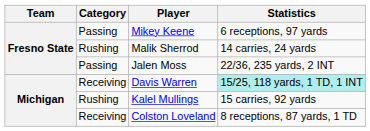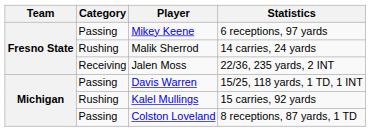(98, 65) Passing -> (102, 65) Receiving
(102, 83) Receiving -> (98, 83) Passing
(292, 83) paleturquoise background -> (292, 83) no background
(102, 117) Receiving -> (98, 117) Passing
